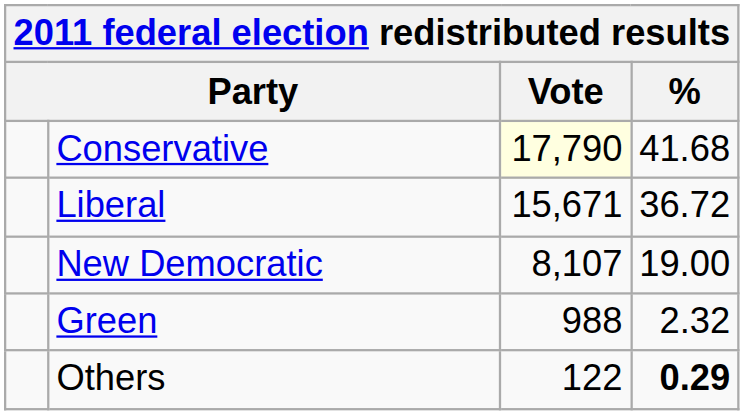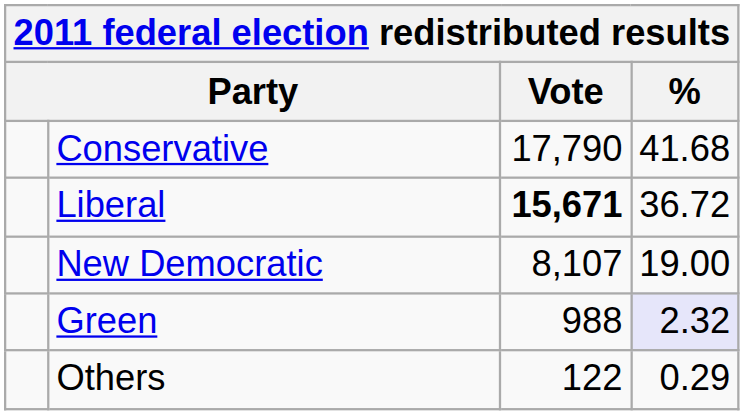(567, 148) lightyellow background -> (567, 148) no background
(567, 206) normal -> (567, 206) bold
(695, 321) no background -> (695, 321) lavender background
(695, 378) bold -> (695, 378) normal
